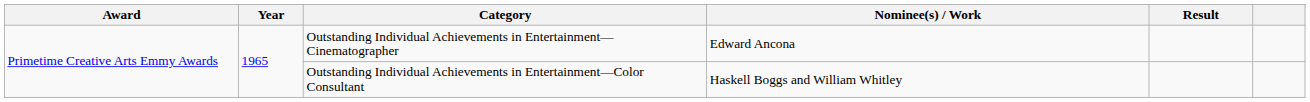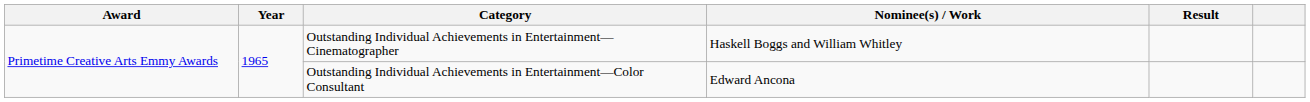(752, 43) Edward Ancona -> (806, 43) Haskell Boggs and William Whitley
(806, 79) Haskell Boggs and William Whitley -> (752, 79) Edward Ancona
